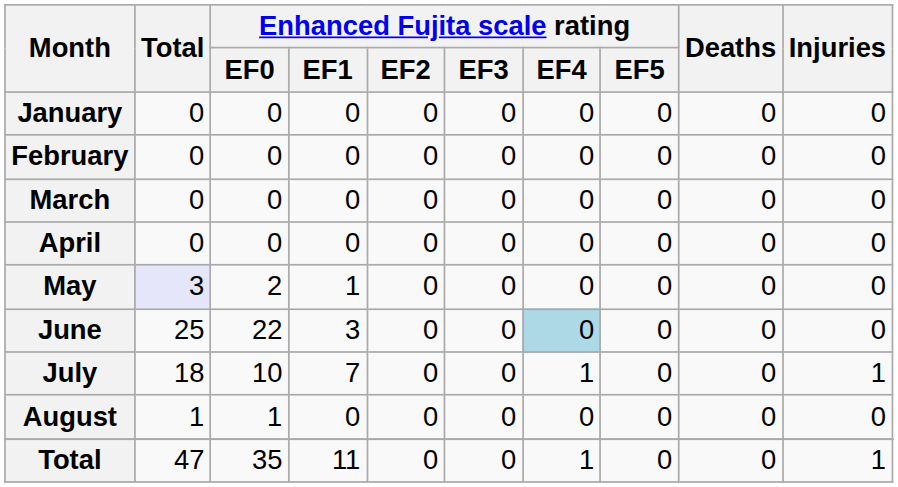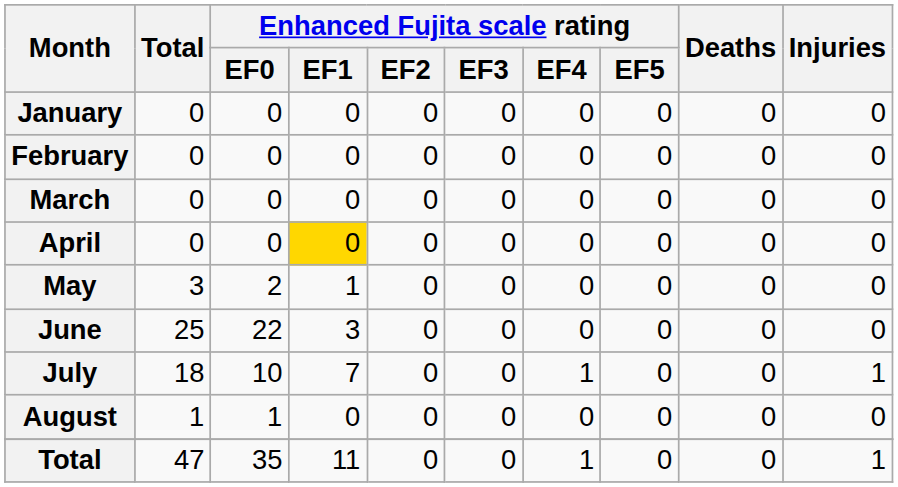(353, 243) no background -> (353, 243) gold background
(197, 286) lavender background -> (197, 286) no background
(587, 329) lightblue background -> (587, 329) no background
